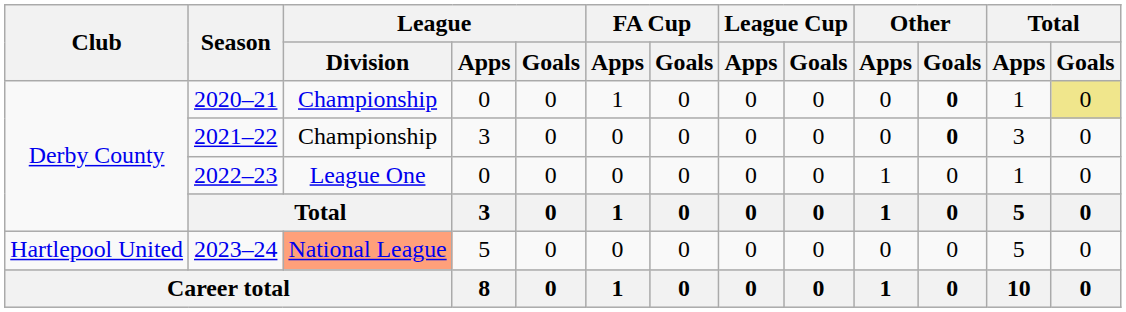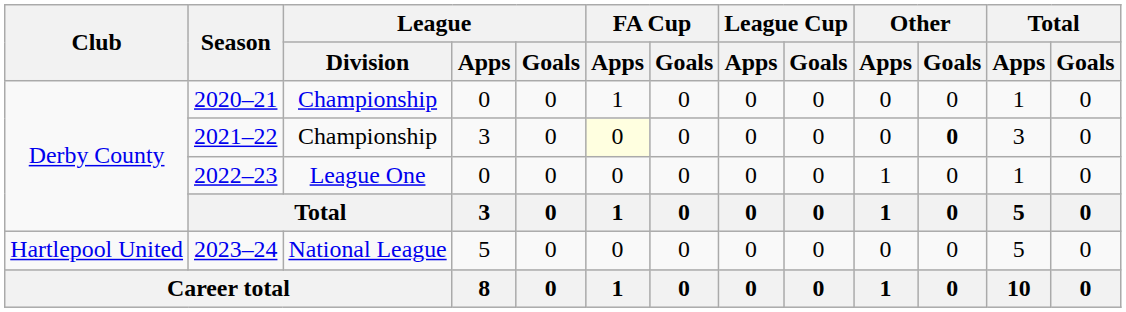(952, 99) bold -> (952, 99) normal
(1085, 99) khaki background -> (1085, 99) no background
(617, 136) no background -> (617, 136) lightyellow background
(368, 250) lightsalmon background -> (368, 250) no background
